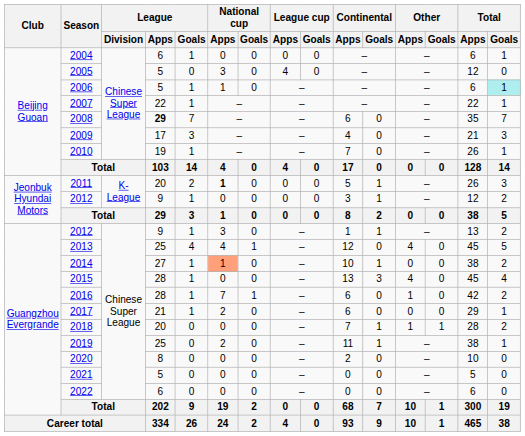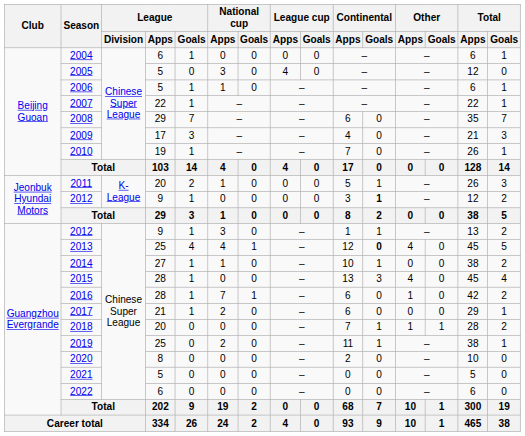(504, 87) paleturquoise background -> (504, 87) no background
(160, 119) bold -> (160, 119) normal
(223, 183) bold -> (223, 183) normal
(379, 199) normal -> (379, 199) bold
(379, 247) normal -> (379, 247) bold
(223, 263) lightsalmon background -> (223, 263) no background
